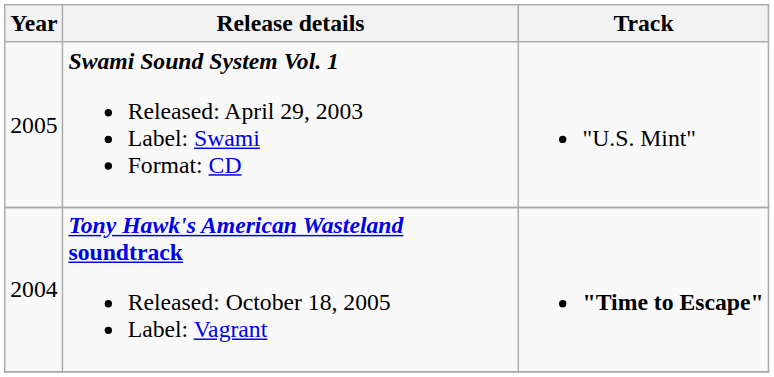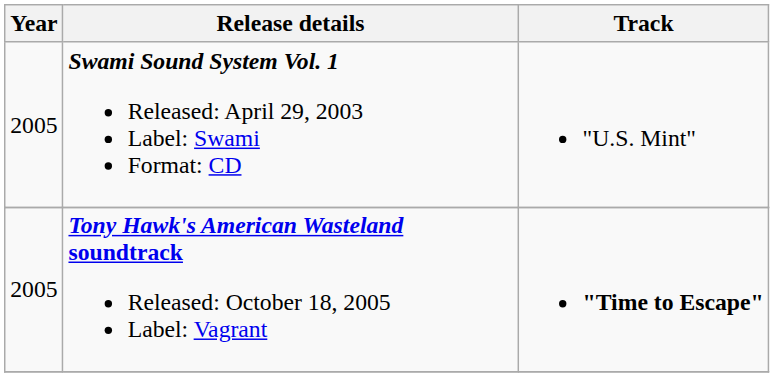(34, 289) 2004 -> (34, 289) 2005
